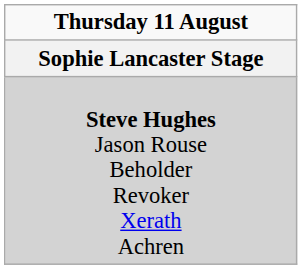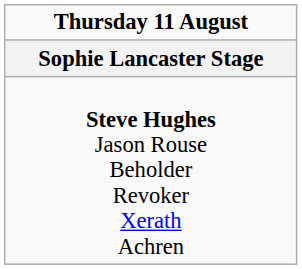(151, 182) lightgrey background -> (151, 182) no background
